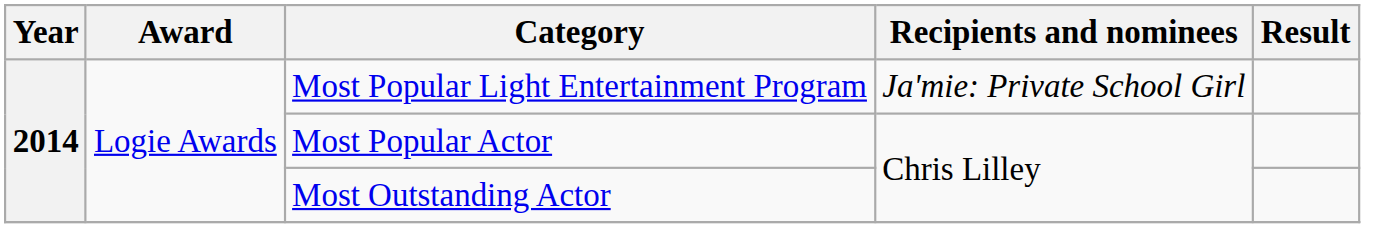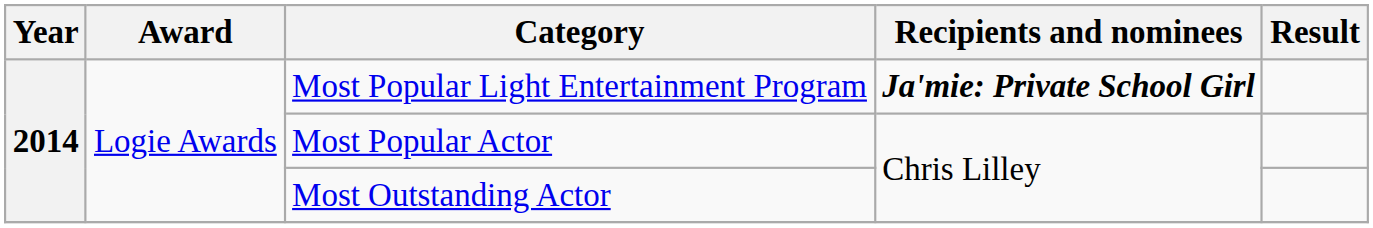(1064, 86) normal -> (1069, 86) bold
